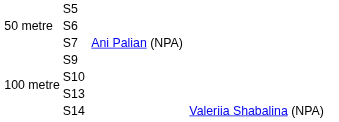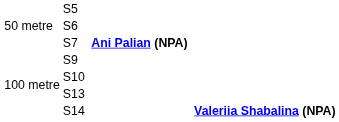(135, 43) normal -> (138, 43) bold
(255, 110) normal -> (263, 110) bold
